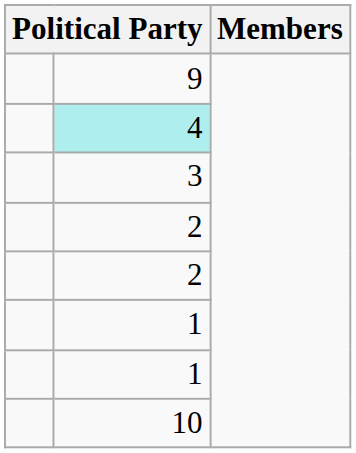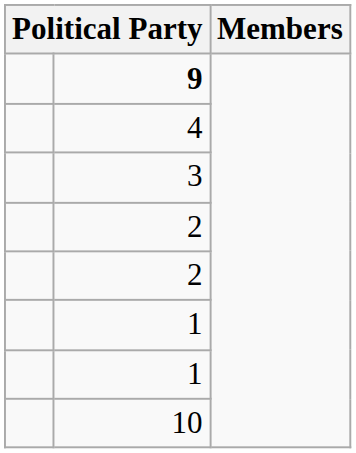(195, 78) normal -> (195, 78) bold
(195, 127) paleturquoise background -> (195, 127) no background
